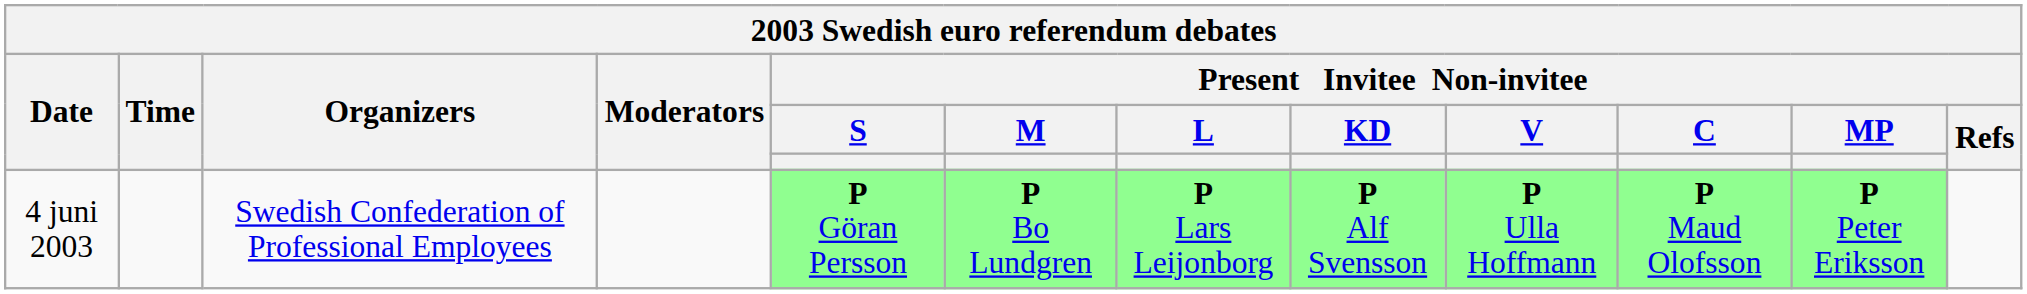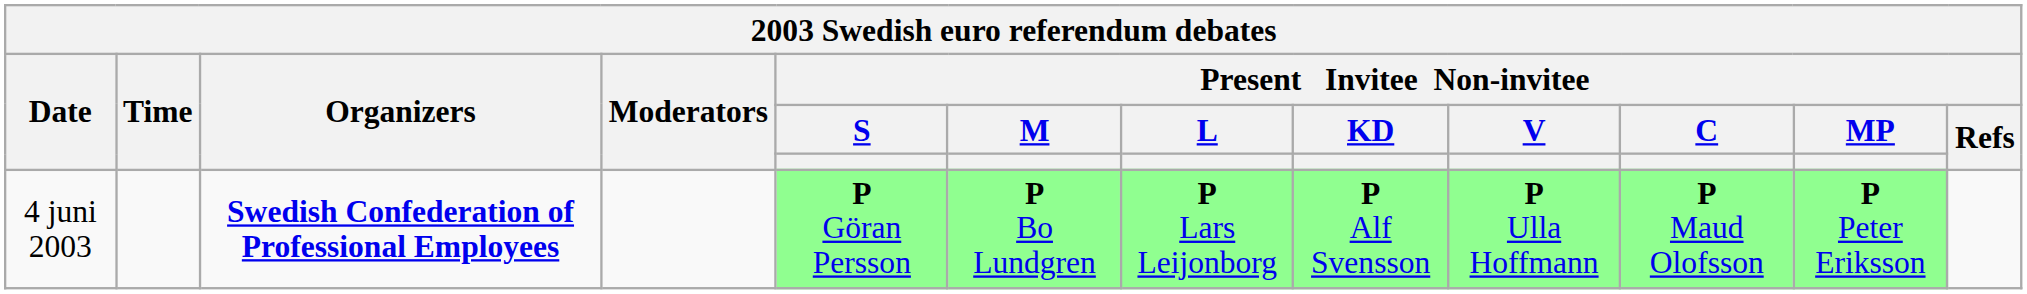(400, 229) normal -> (401, 229) bold
